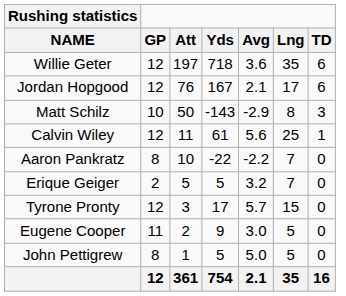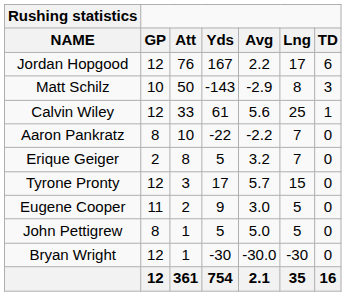- row: (73, 64)
(256, 87) 2.1 -> (259, 64) 2.2
(186, 135) 11 -> (186, 111) 33
(186, 183) 5 -> (186, 159) 8
+ row: (73, 254)
